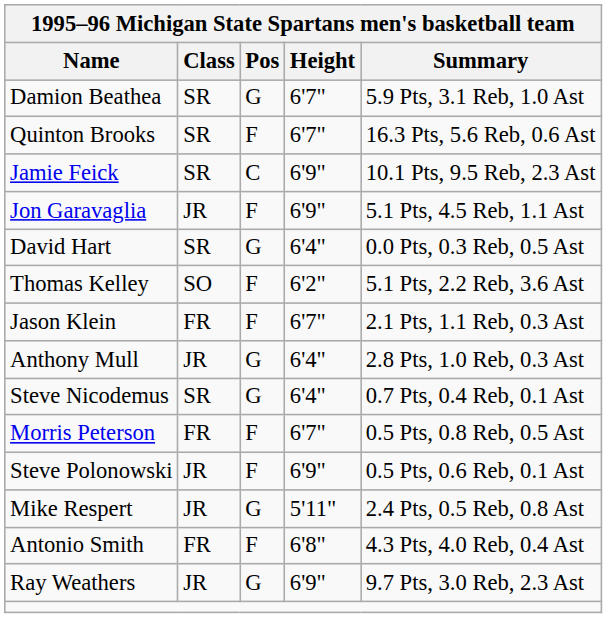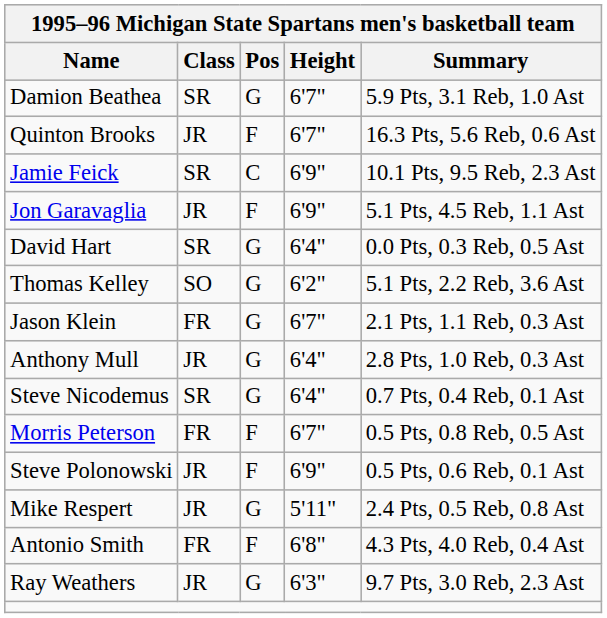(197, 135) SR -> (195, 135) JR
(252, 284) F -> (254, 284) G
(252, 321) F -> (254, 321) G
(308, 582) 6'9" -> (308, 582) 6'3"
